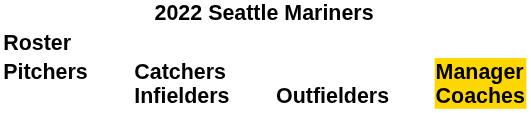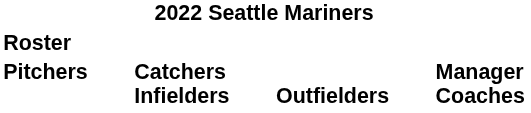(480, 83) gold background -> (480, 83) no background
